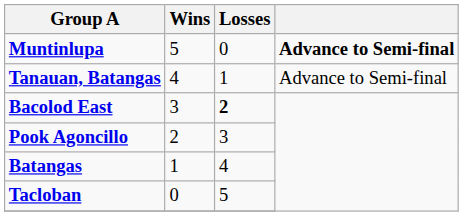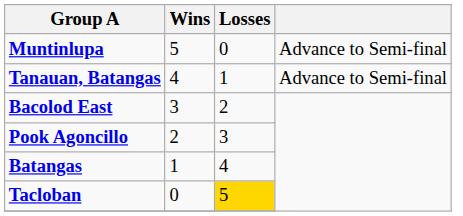(367, 48) bold -> (363, 48) normal
(224, 107) bold -> (224, 107) normal
(224, 195) no background -> (224, 195) gold background
